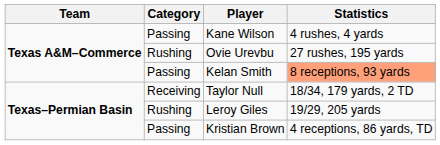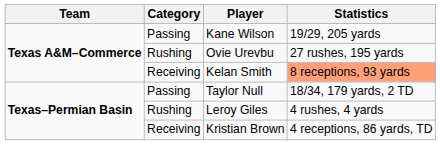(337, 33) 4 rushes, 4 yards -> (335, 33) 19/29, 205 yards
(169, 72) Passing -> (174, 72) Receiving
(174, 91) Receiving -> (169, 91) Passing
(335, 110) 19/29, 205 yards -> (337, 110) 4 rushes, 4 yards
(169, 130) Passing -> (174, 130) Receiving
